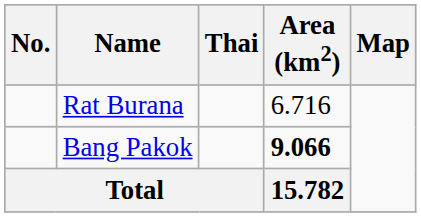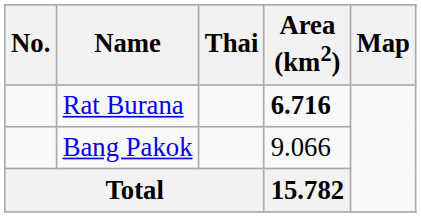(307, 106) normal -> (307, 106) bold
(307, 148) bold -> (307, 148) normal
